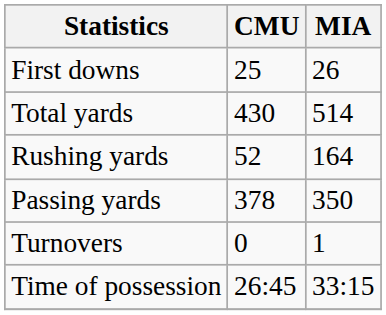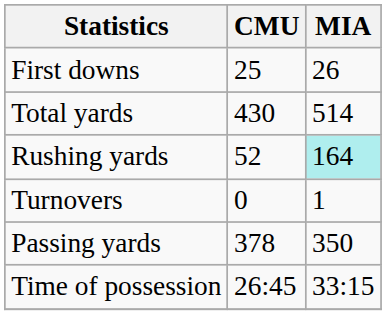(333, 156) no background -> (333, 156) paleturquoise background
rows swapped: (86, 199) <-> (67, 243)
